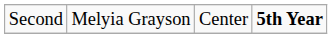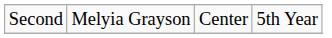(290, 19) bold -> (287, 19) normal
